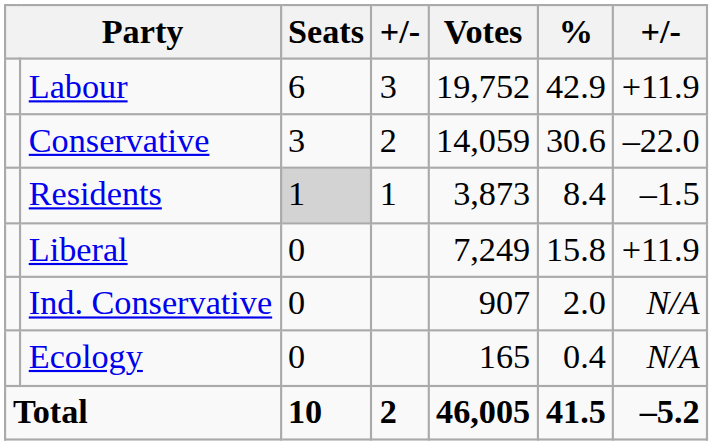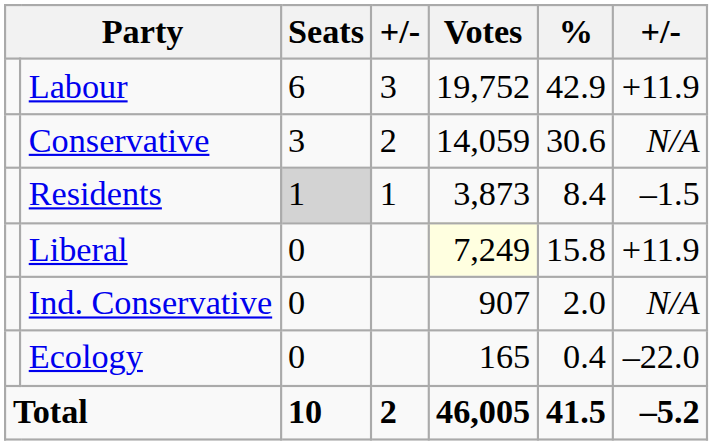(661, 140) –22.0 -> (673, 140) N/A
(492, 248) no background -> (492, 248) lightyellow background
(673, 357) N/A -> (661, 357) –22.0
